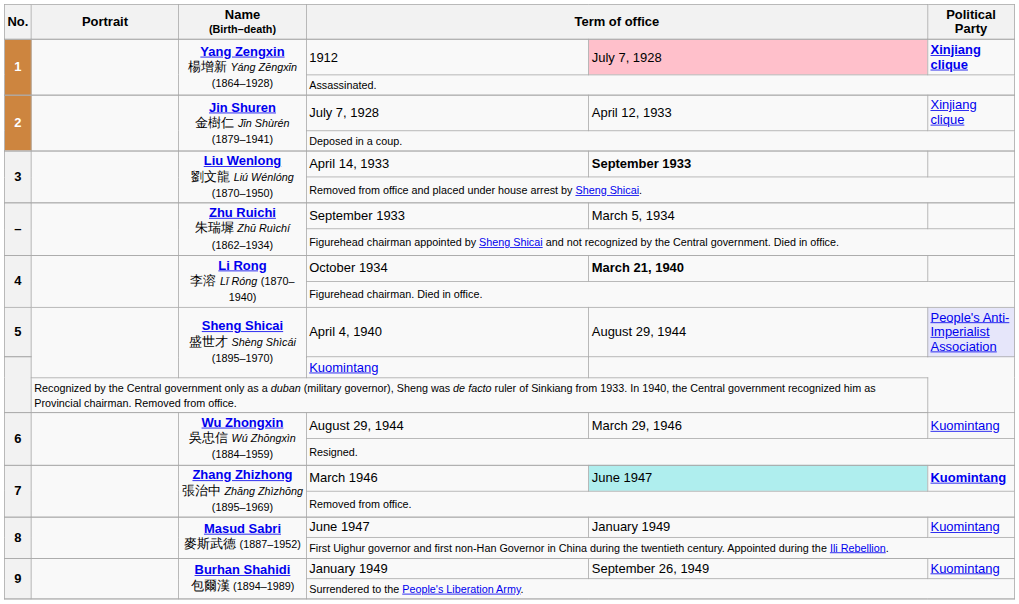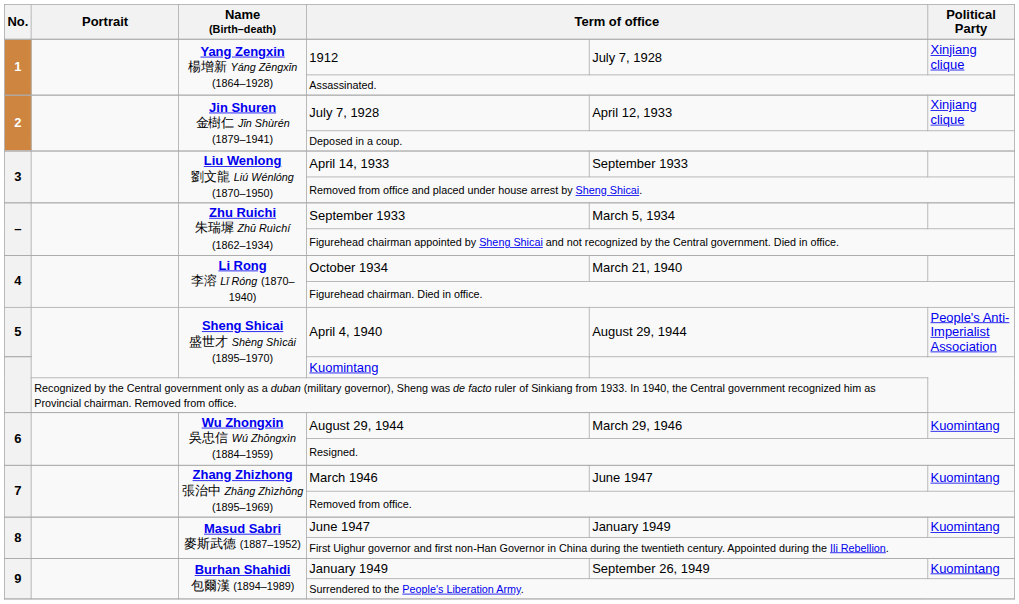(627, 57) pink background -> (627, 57) no background
(956, 57) bold -> (954, 57) normal
(641, 164) bold -> (640, 164) normal
(638, 268) bold -> (637, 268) normal
(970, 332) lavender background -> (970, 332) no background
(622, 478) paleturquoise background -> (622, 478) no background
(968, 478) bold -> (965, 478) normal
